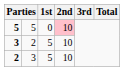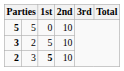(68, 27) pink background -> (68, 27) no background
(50, 58) normal -> (50, 58) bold
